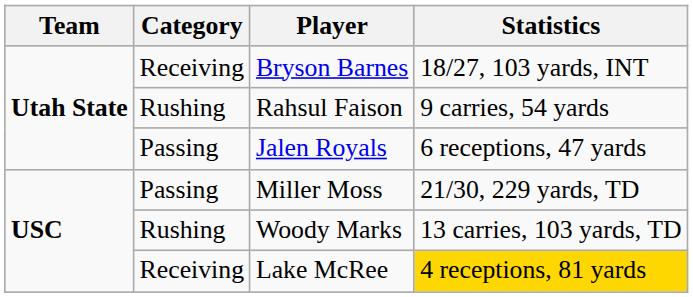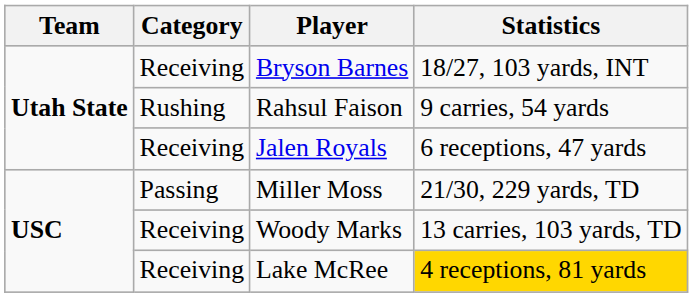(179, 148) Passing -> (192, 148) Receiving
(183, 229) Rushing -> (192, 229) Receiving
